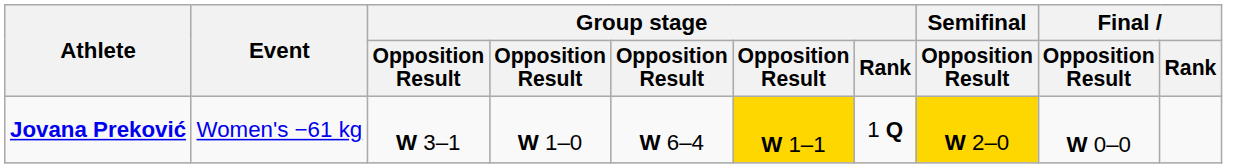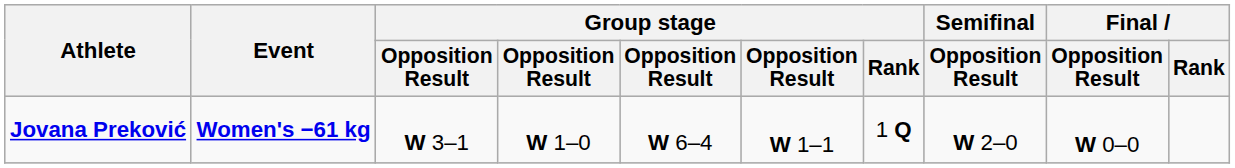(279, 130) normal -> (284, 130) bold
(793, 145) gold background -> (802, 145) no background
(977, 142) gold background -> (985, 142) no background
